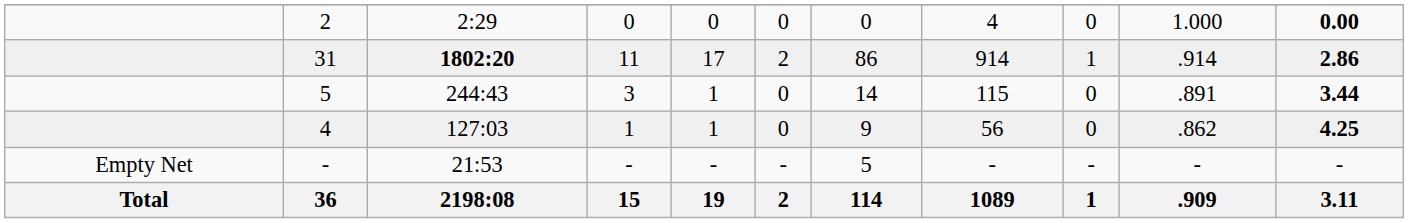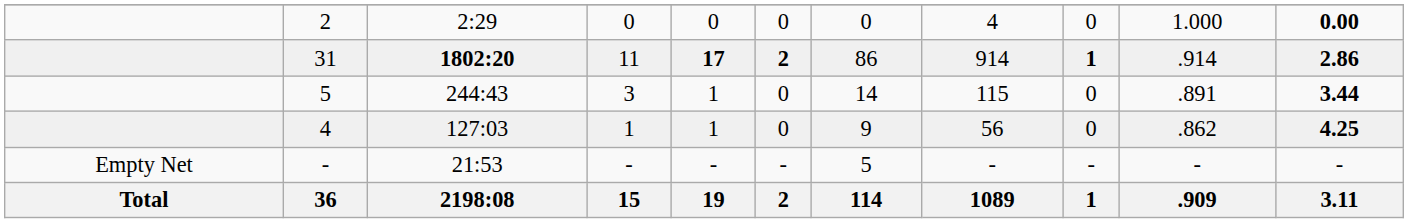(713, 57) normal -> (713, 57) bold
(783, 57) normal -> (783, 57) bold
(1091, 57) normal -> (1091, 57) bold
